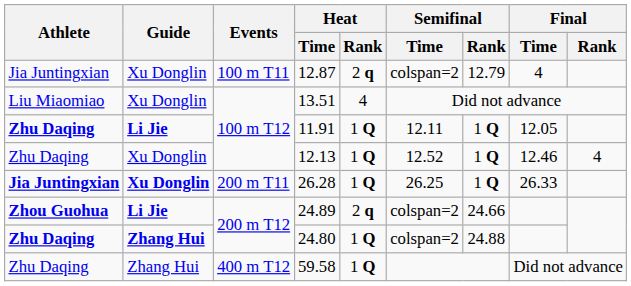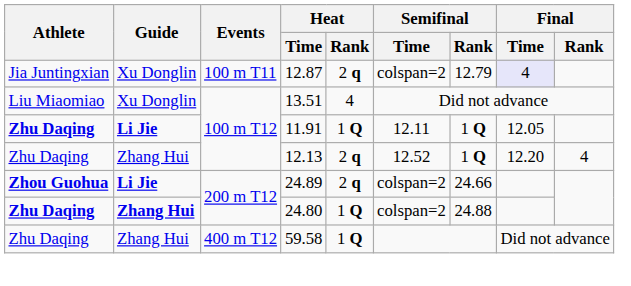(538, 73) no background -> (525, 73) lavender background
(167, 156) Xu Donglin -> (153, 156) Zhang Hui
(363, 156) 1 Q -> (350, 156) 2 q
(538, 156) 12.46 -> (525, 156) 12.20
- row: (317, 183)
